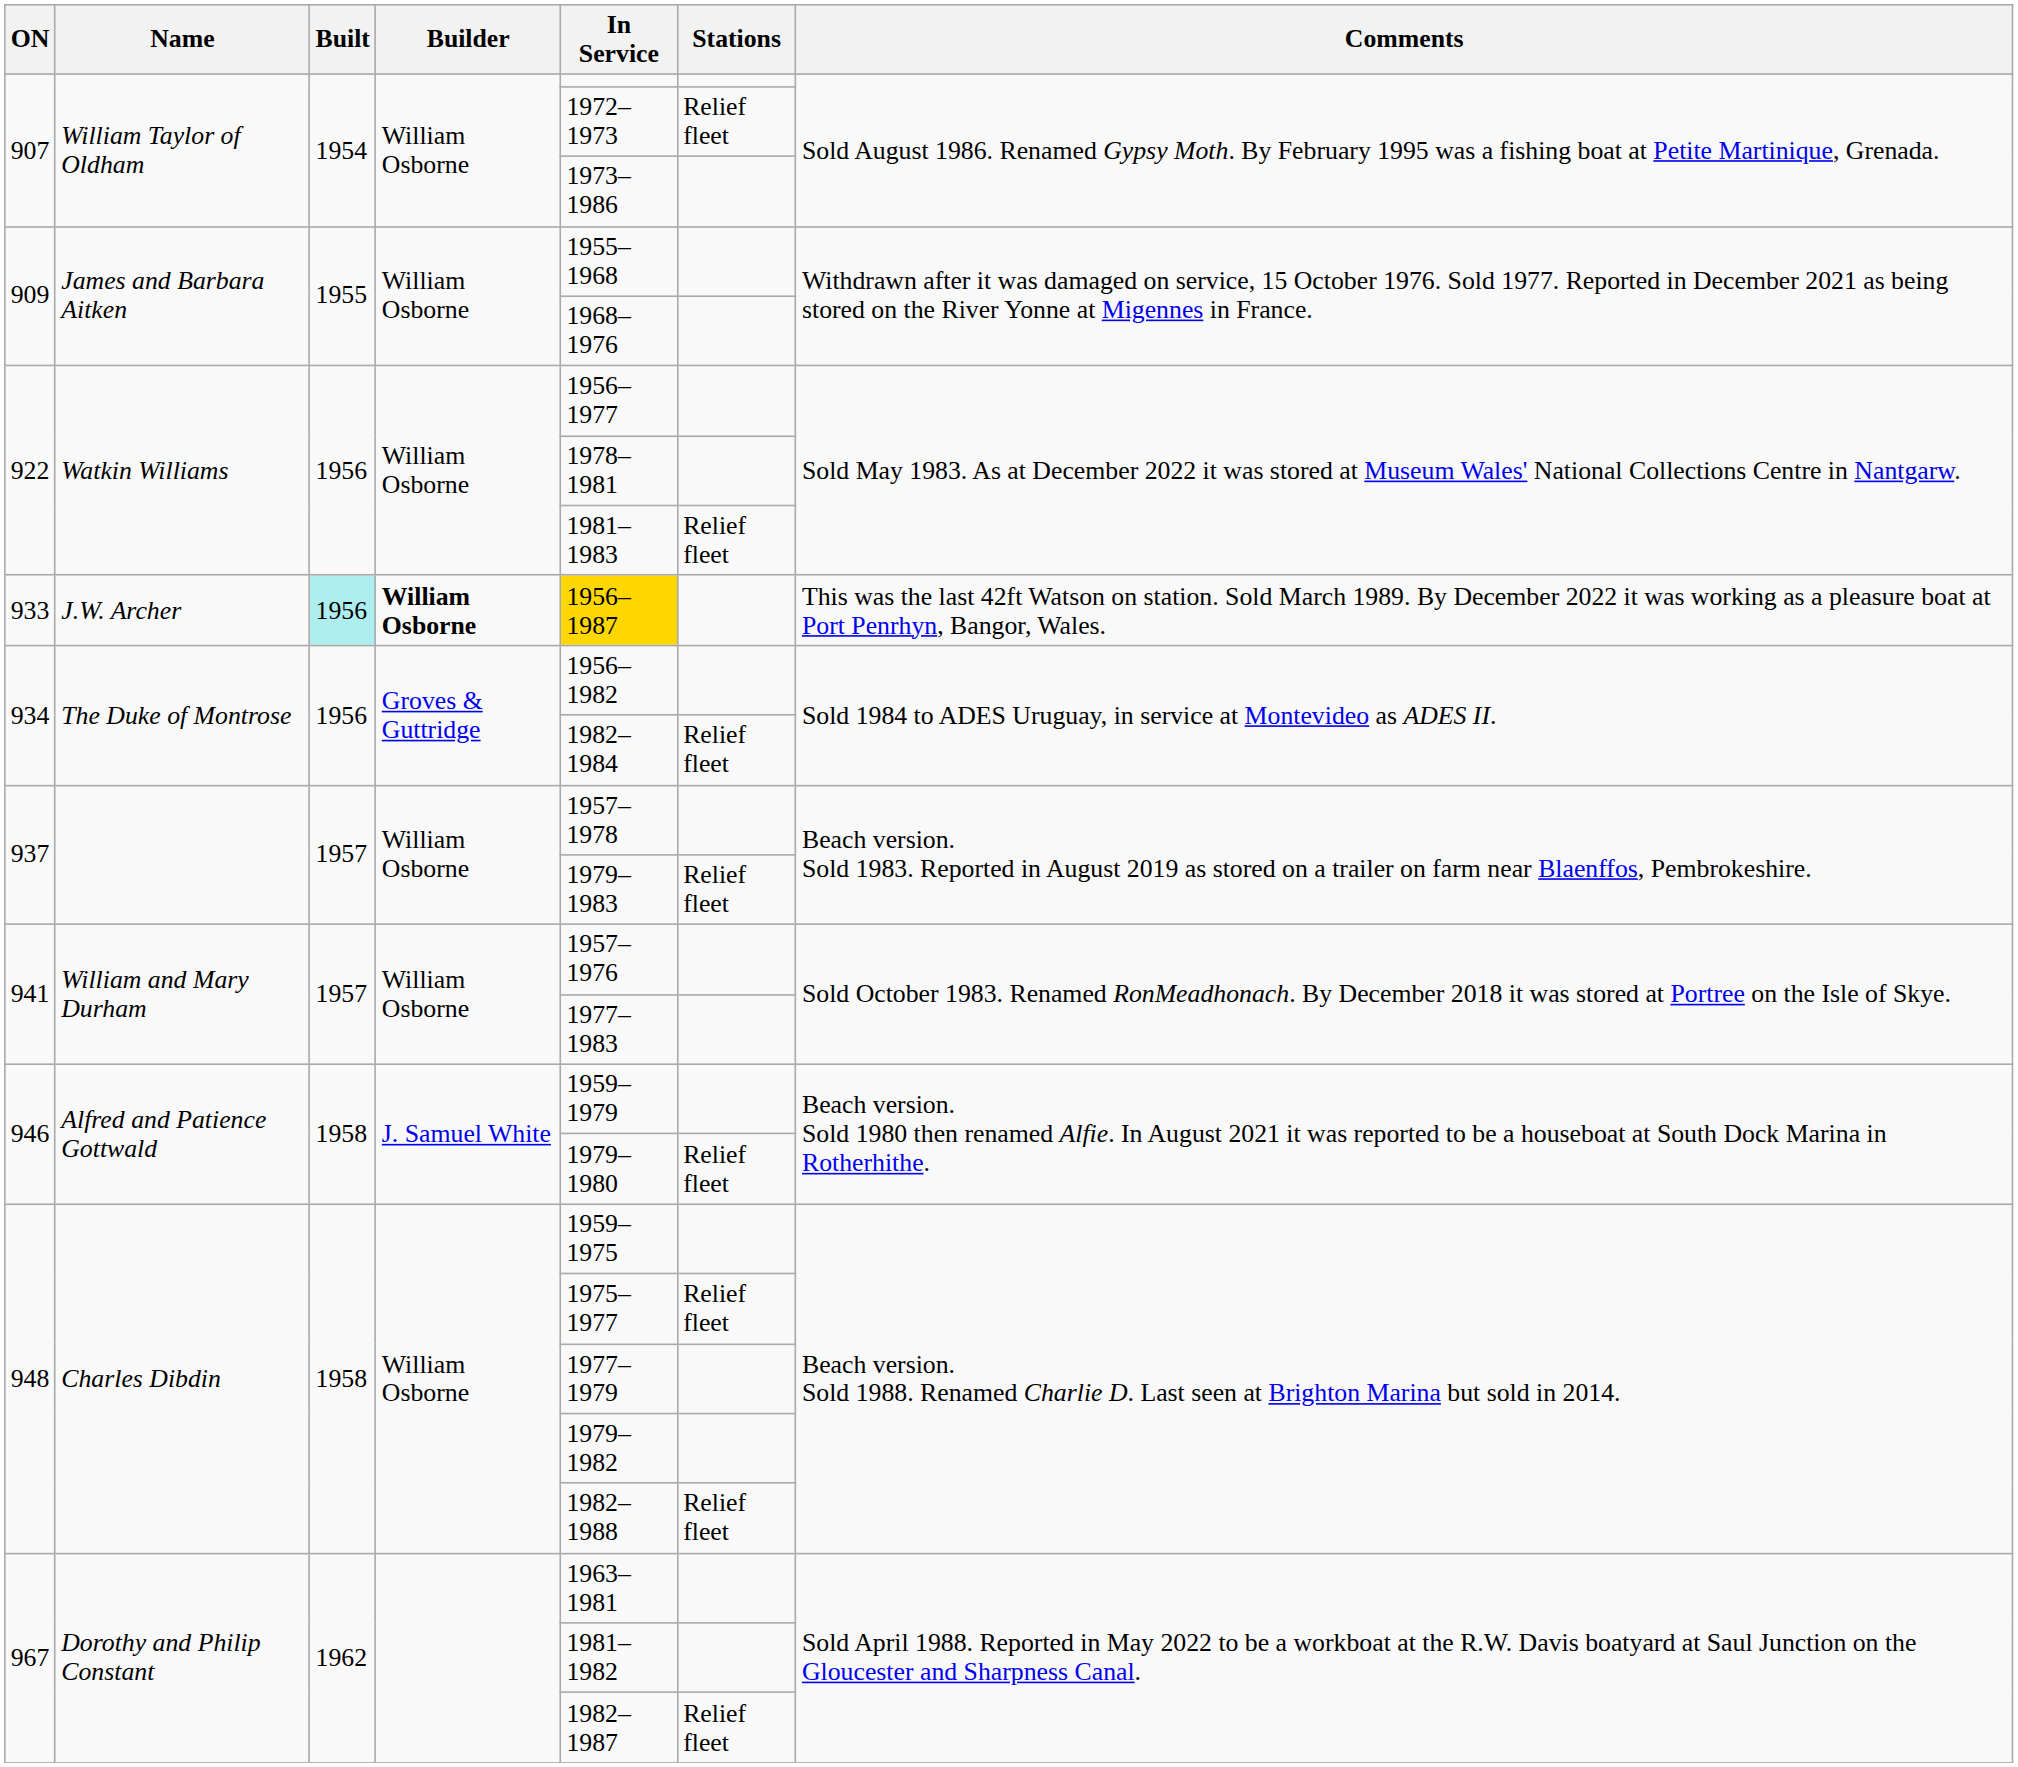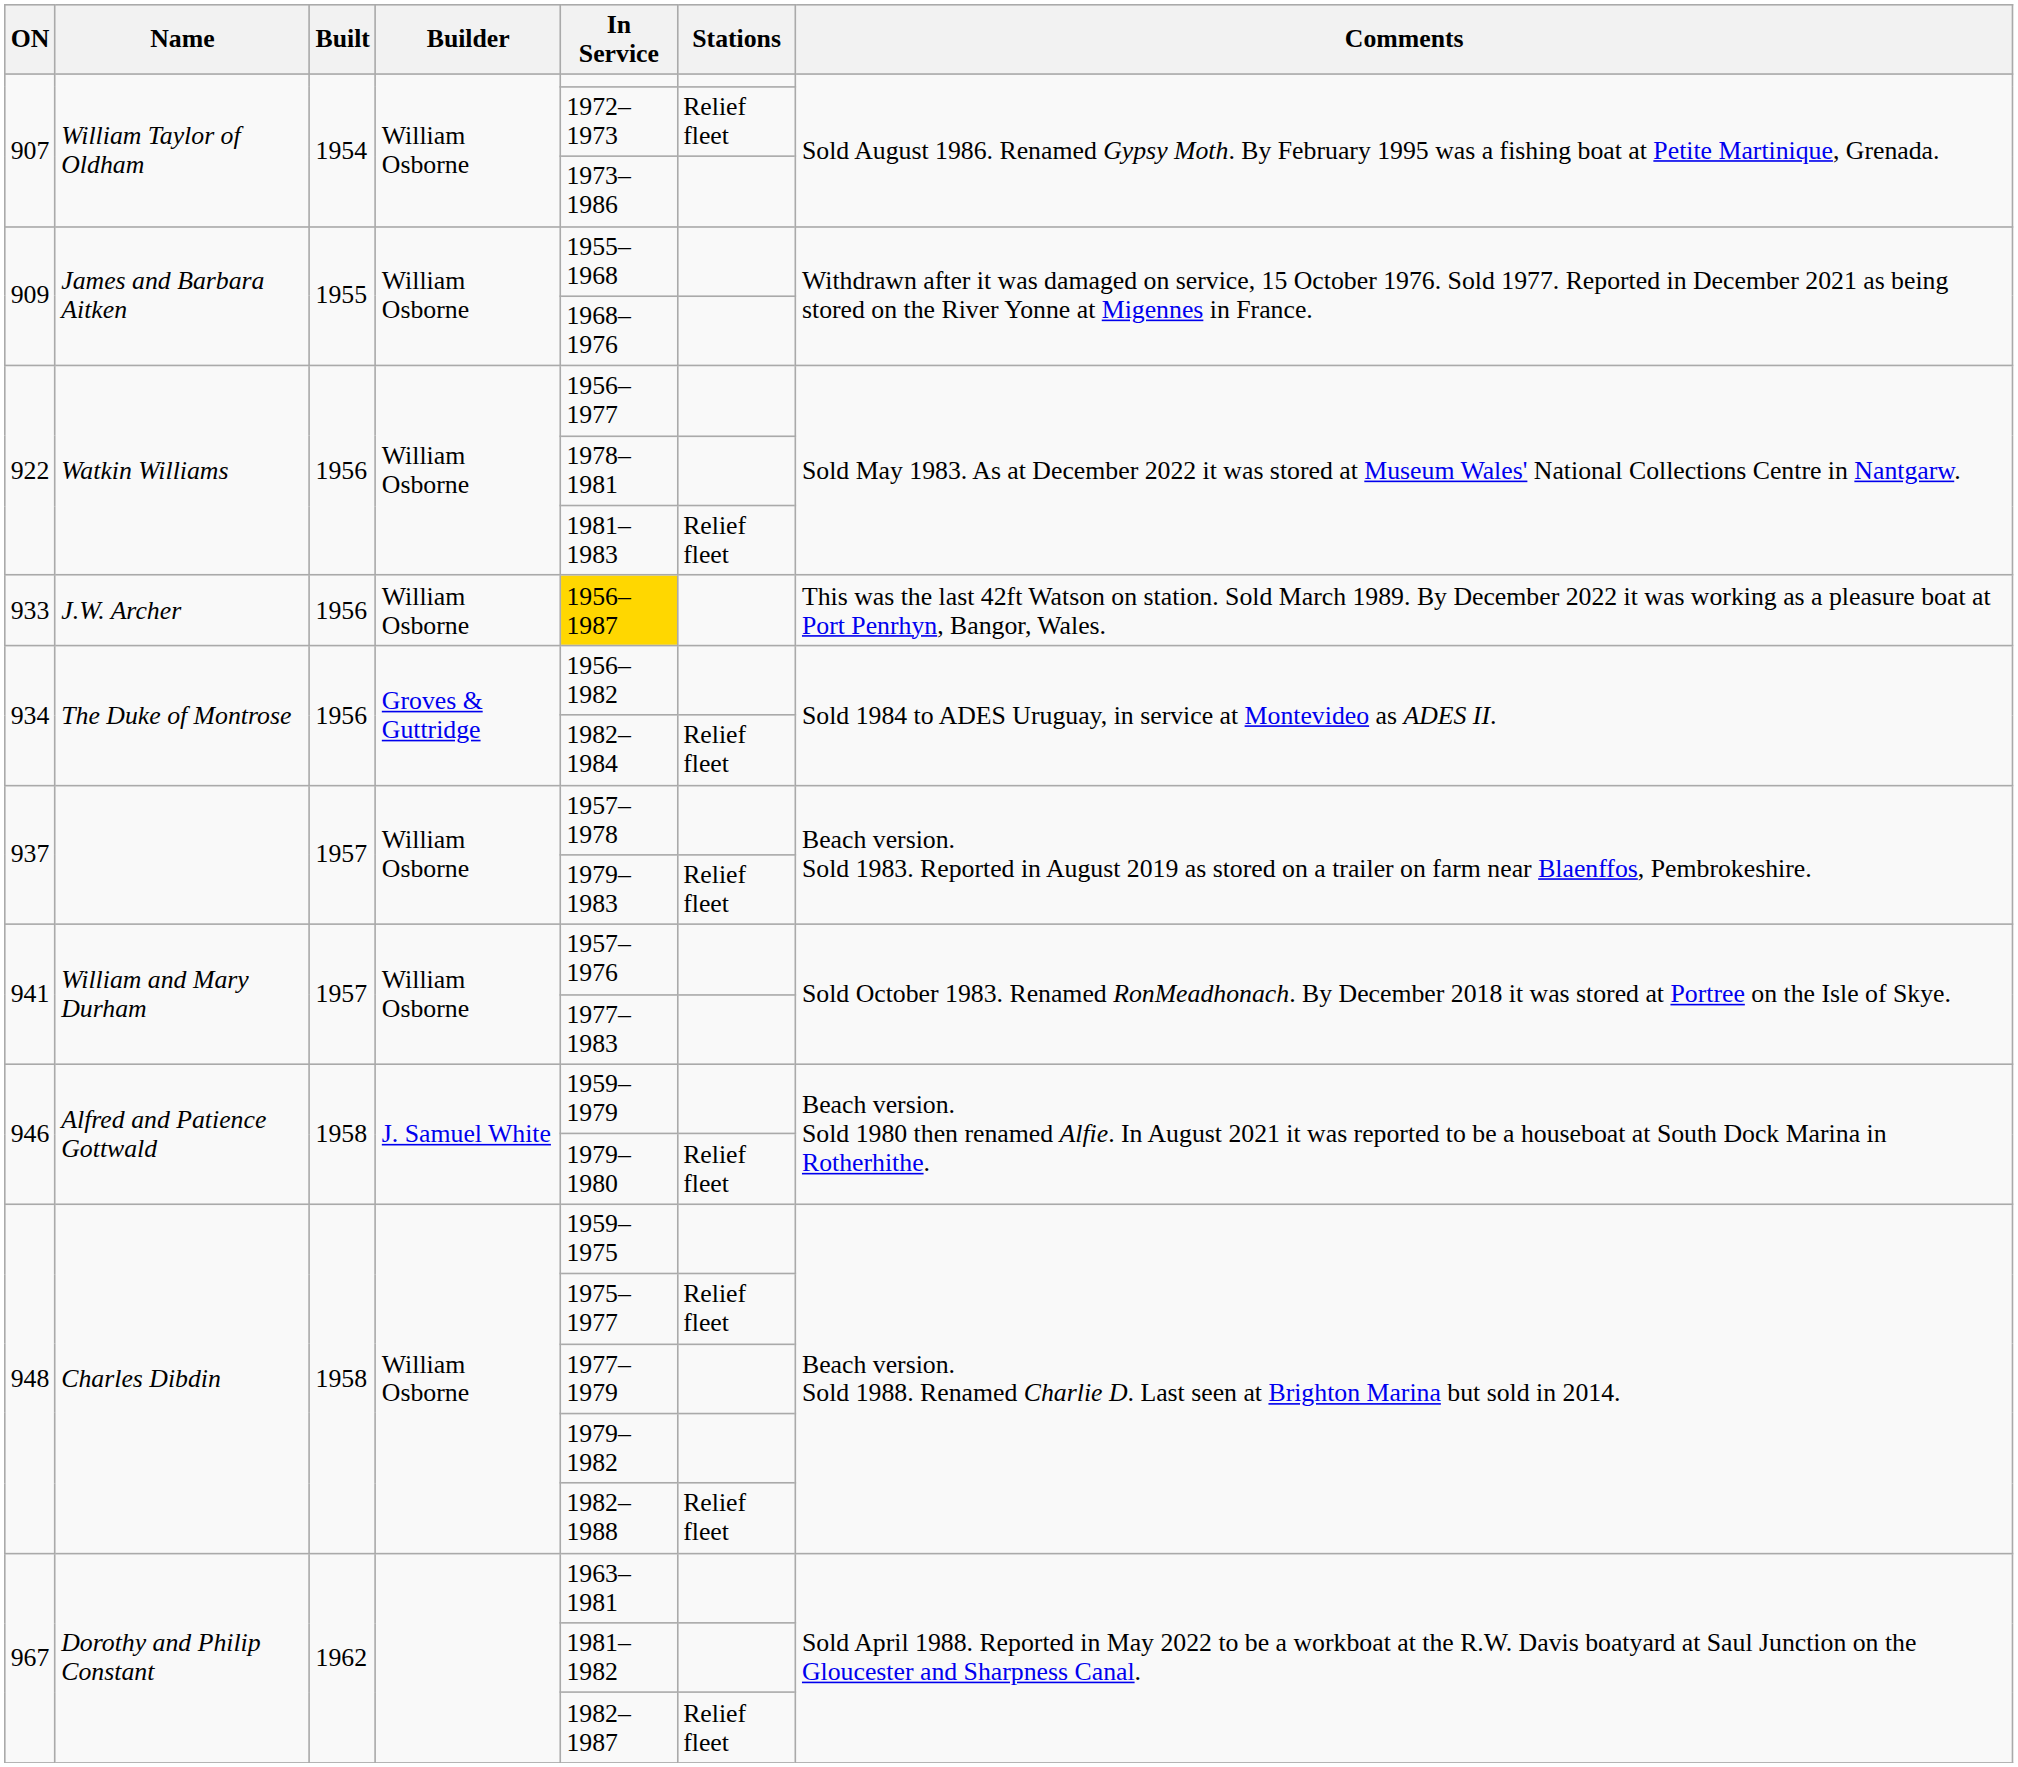(341, 609) paleturquoise background -> (341, 609) no background
(429, 609) bold -> (425, 609) normal
